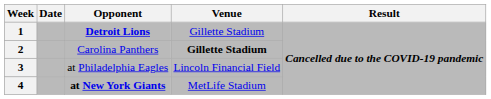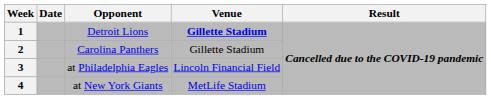(118, 31) bold -> (118, 31) normal
(227, 31) normal -> (227, 31) bold
(227, 49) bold -> (227, 49) normal
(118, 85) bold -> (118, 85) normal
